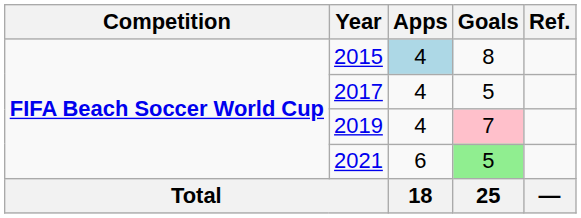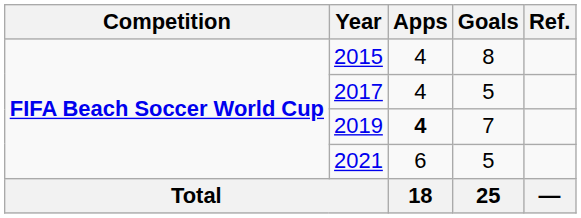(420, 56) lightblue background -> (420, 56) no background
(420, 126) normal -> (420, 126) bold
(488, 126) pink background -> (488, 126) no background
(488, 160) lightgreen background -> (488, 160) no background
